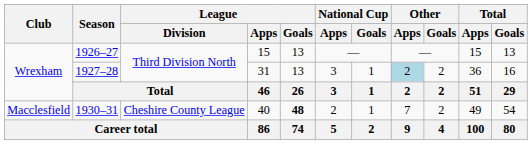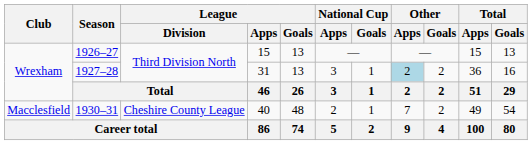(298, 110) bold -> (298, 110) normal
